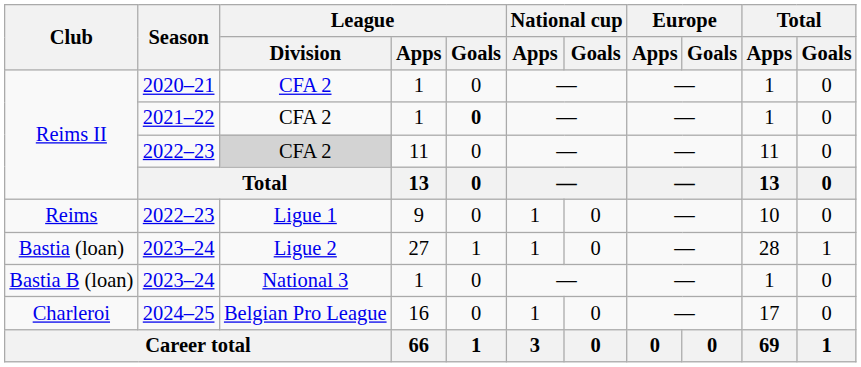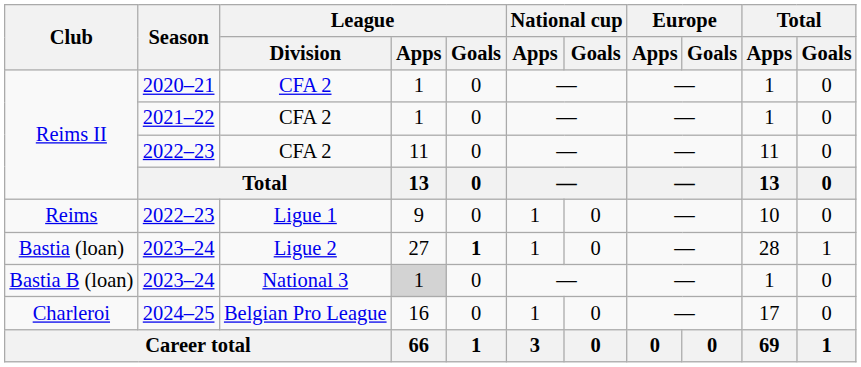(476, 118) bold -> (476, 118) normal
(305, 150) lightgrey background -> (305, 150) no background
(476, 248) normal -> (476, 248) bold
(419, 280) no background -> (419, 280) lightgrey background
